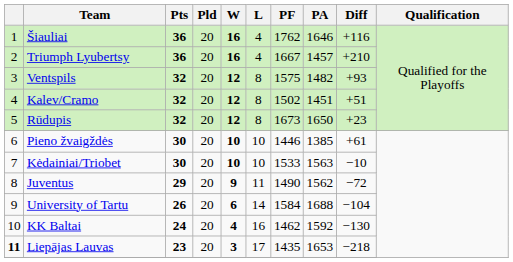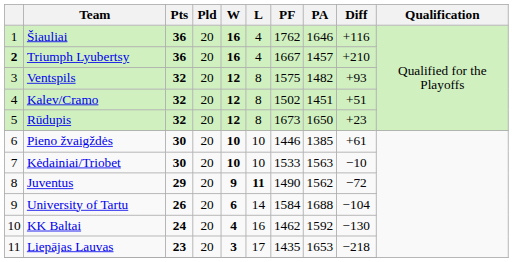(14, 57) normal -> (14, 57) bold
(258, 183) normal -> (258, 183) bold
(14, 246) bold -> (14, 246) normal
